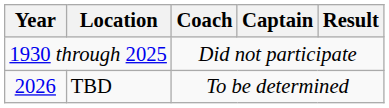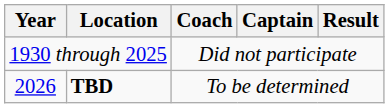(91, 86) normal -> (92, 86) bold
